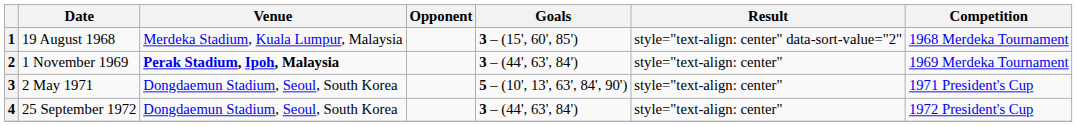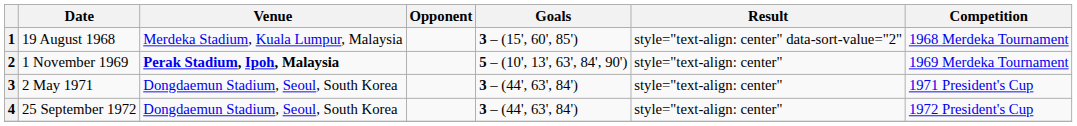(529, 62) 3 – (44', 63', 84') -> (553, 62) 5 – (10', 13', 63', 84', 90')
(553, 86) 5 – (10', 13', 63', 84', 90') -> (529, 86) 3 – (44', 63', 84')
